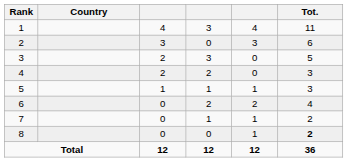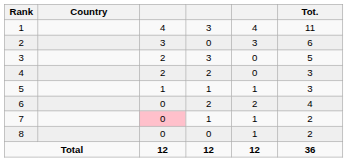(163, 119) no background -> (163, 119) pink background
(310, 134) bold -> (310, 134) normal
